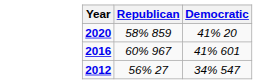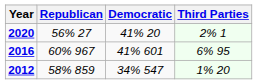+ column: (213, 14)
(148, 33) 58% 859 -> (71, 33) 56% 27
(148, 70) 56% 27 -> (71, 70) 58% 859
